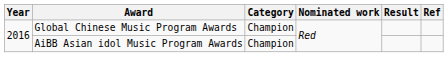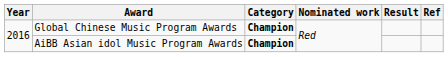(271, 28) normal -> (271, 28) bold
(271, 44) normal -> (271, 44) bold
